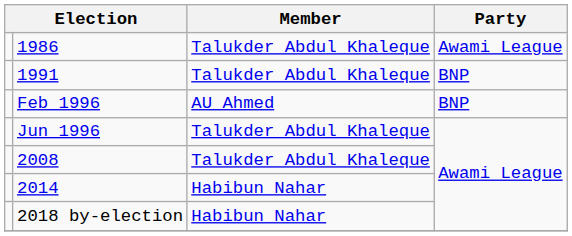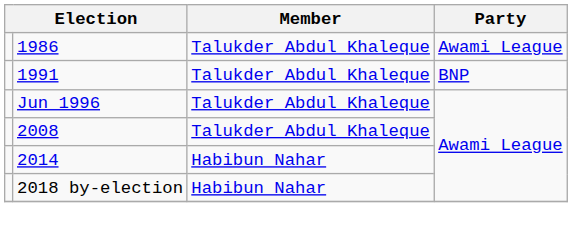- row: (59, 103)
